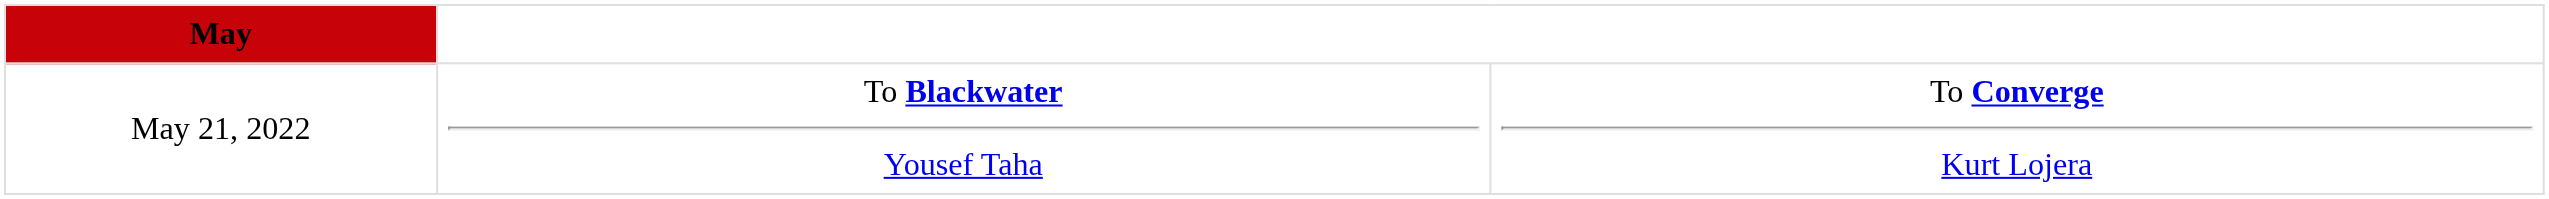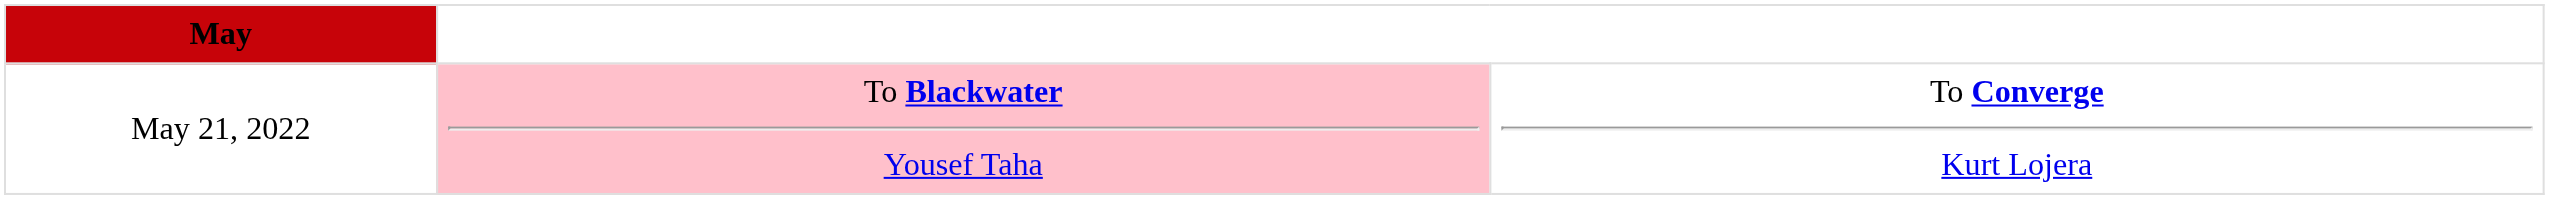(963, 128) no background -> (963, 128) pink background
